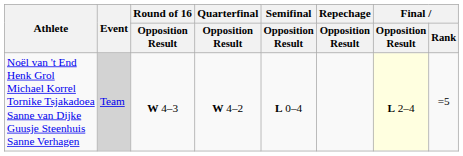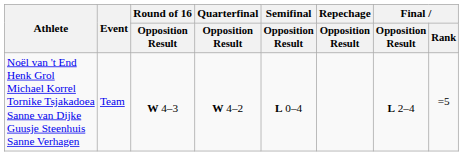(112, 102) lightgrey background -> (112, 102) no background
(401, 109) lightyellow background -> (401, 109) no background
